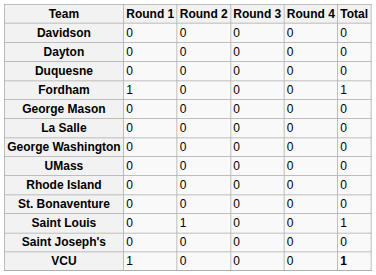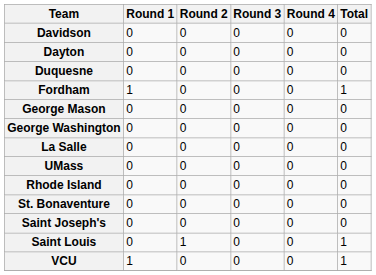rows swapped: (64, 147) <-> (64, 128)
rows swapped: (64, 242) <-> (64, 223)
(344, 261) bold -> (344, 261) normal
